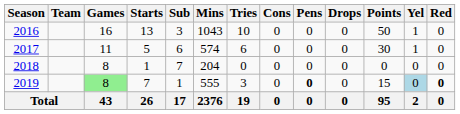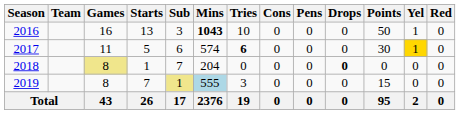(210, 30) normal -> (210, 30) bold
(243, 48) normal -> (243, 48) bold
(416, 48) no background -> (416, 48) gold background
(106, 65) no background -> (106, 65) khaki background
(345, 65) normal -> (345, 65) bold
(106, 83) lightgreen background -> (106, 83) no background
(180, 83) no background -> (180, 83) khaki background
(210, 83) no background -> (210, 83) lightblue background
(309, 83) bold -> (309, 83) normal
(416, 83) lightblue background -> (416, 83) no background
(441, 83) bold -> (441, 83) normal
